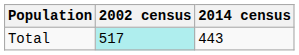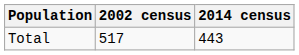(111, 39) paleturquoise background -> (111, 39) no background
